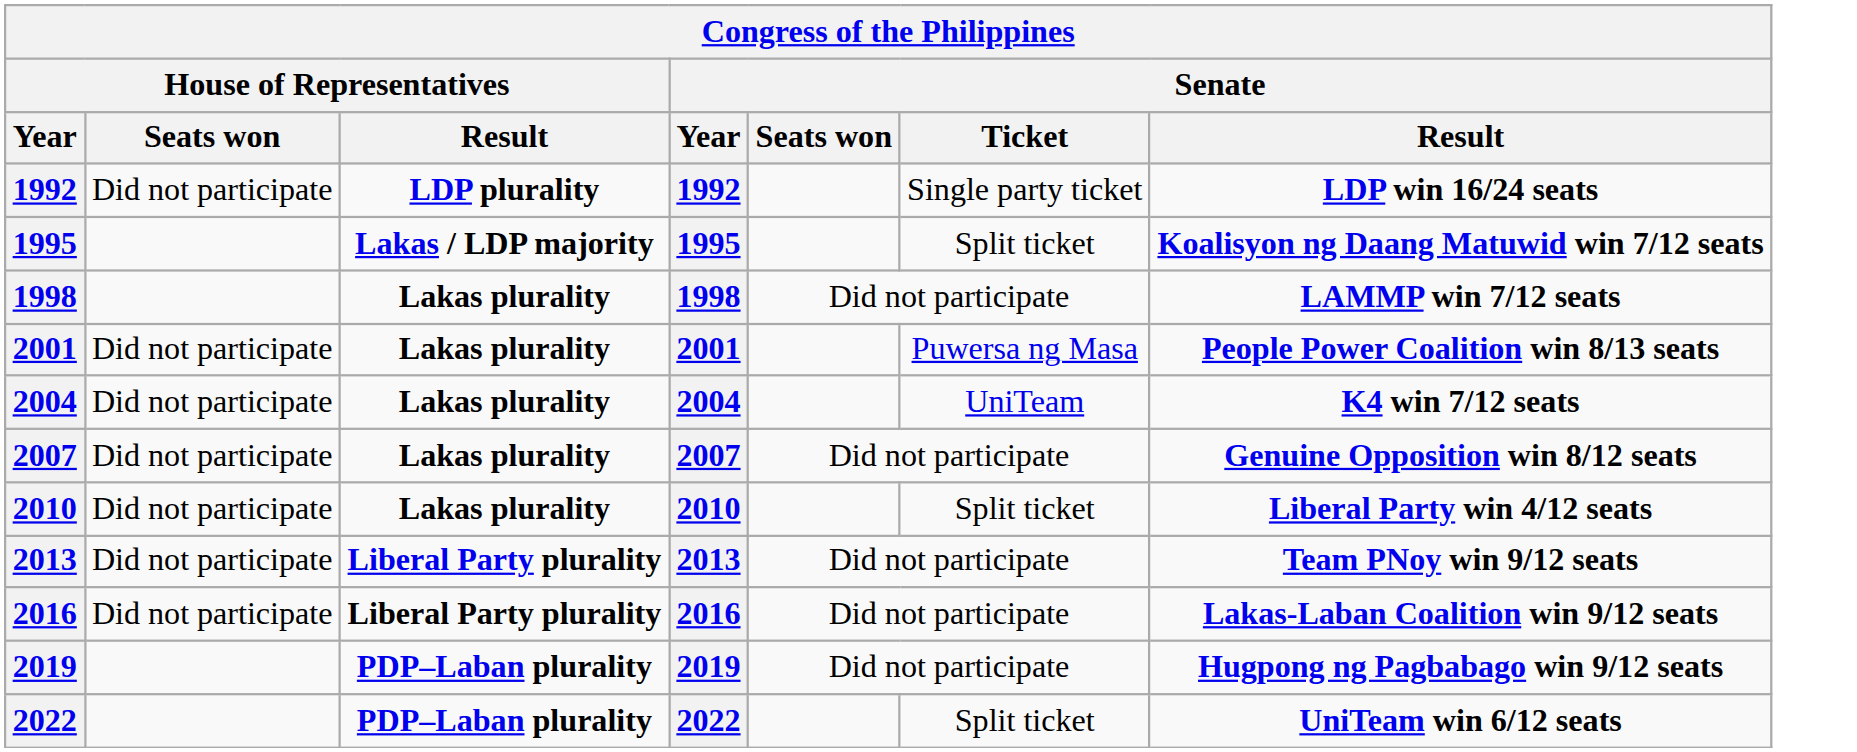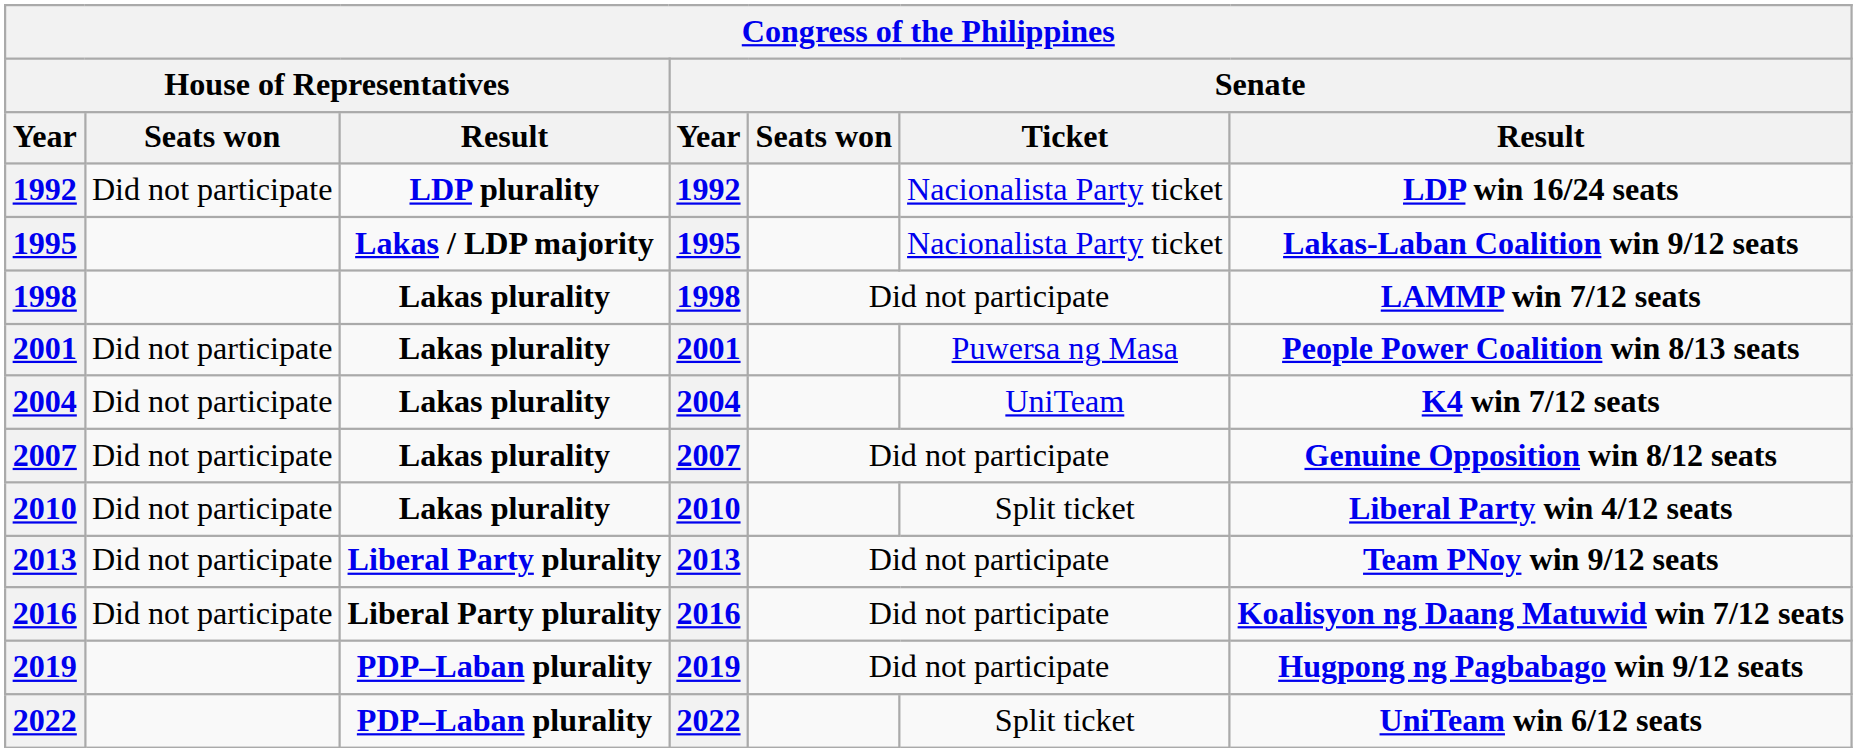(1025, 190) Single party ticket -> (1065, 190) Nacionalista Party ticket
(1025, 243) Split ticket -> (1065, 243) Nacionalista Party ticket
(1461, 243) Koalisyon ng Daang Matuwid win 7/12 seats -> (1541, 243) Lakas-Laban Coalition win 9/12 seats
(1461, 613) Lakas-Laban Coalition win 9/12 seats -> (1541, 613) Koalisyon ng Daang Matuwid win 7/12 seats
